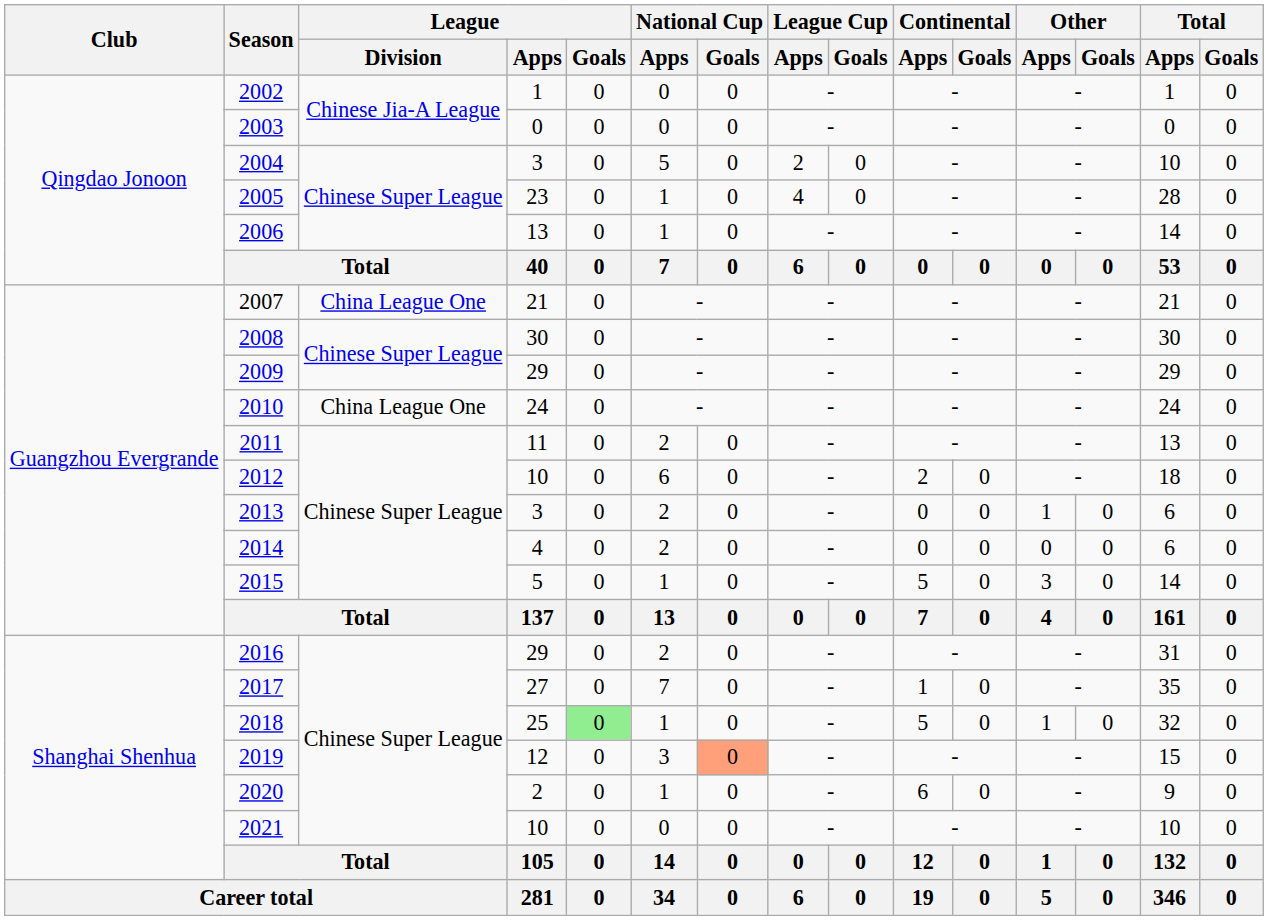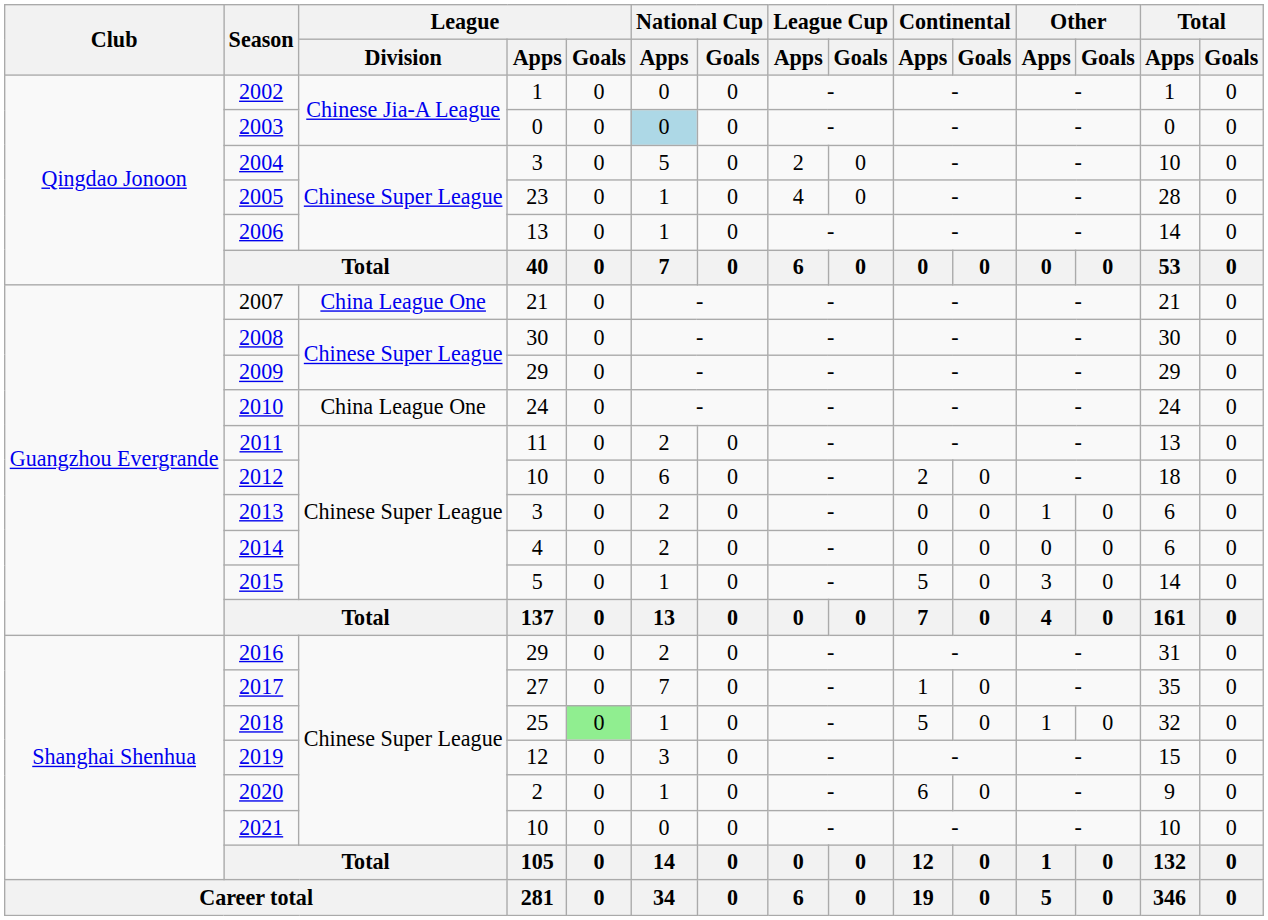(664, 127) no background -> (664, 127) lightblue background
(733, 757) lightsalmon background -> (733, 757) no background
